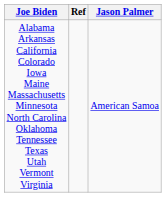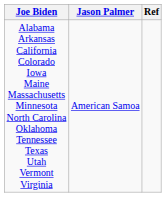columns swapped: (125, 12) <-> (78, 12)
